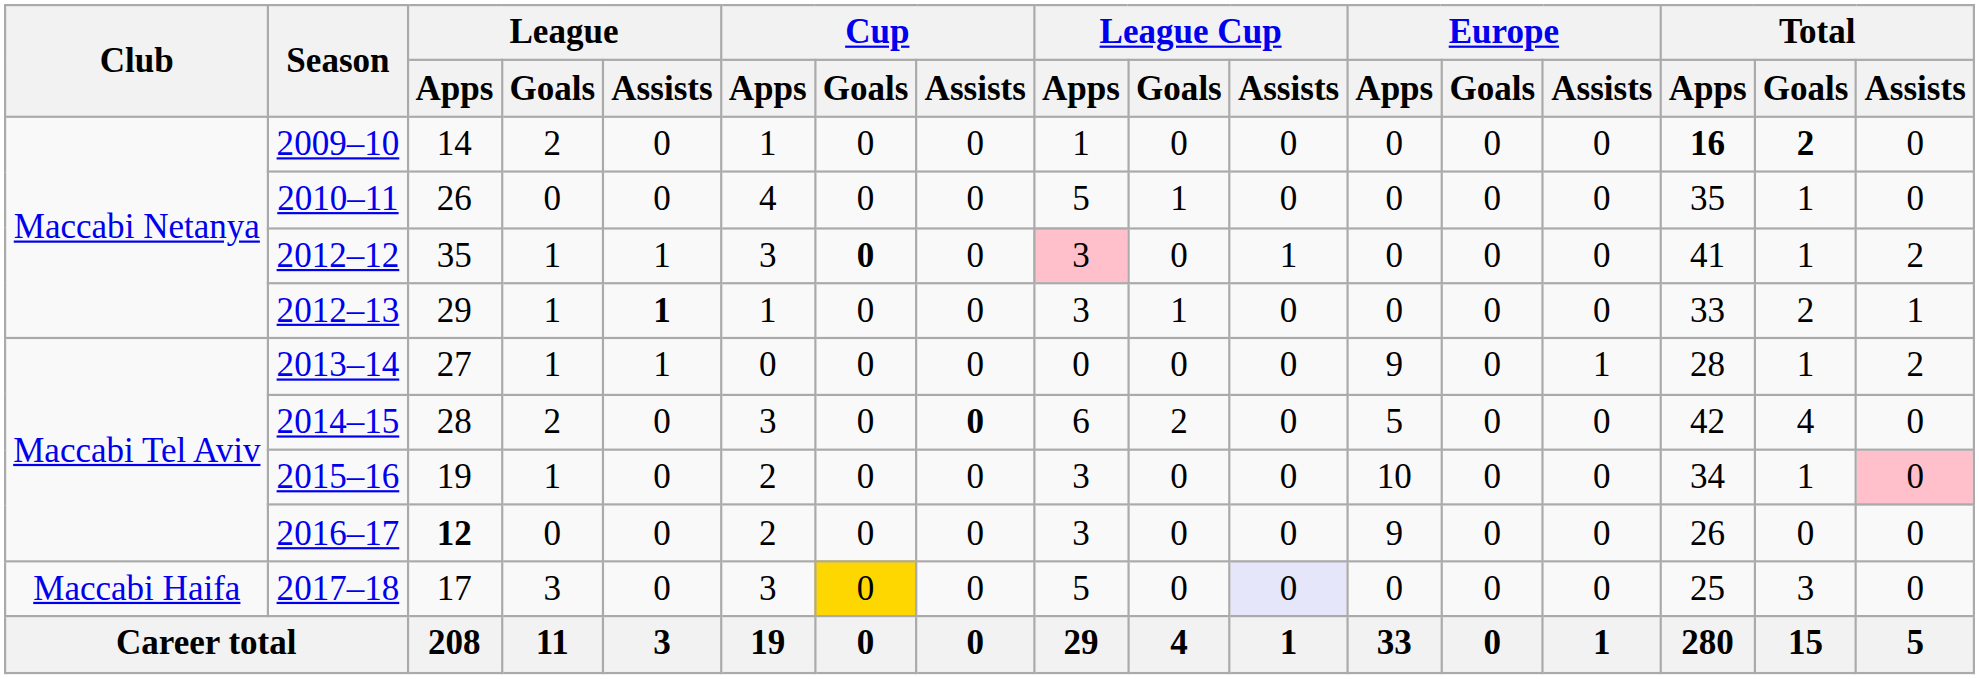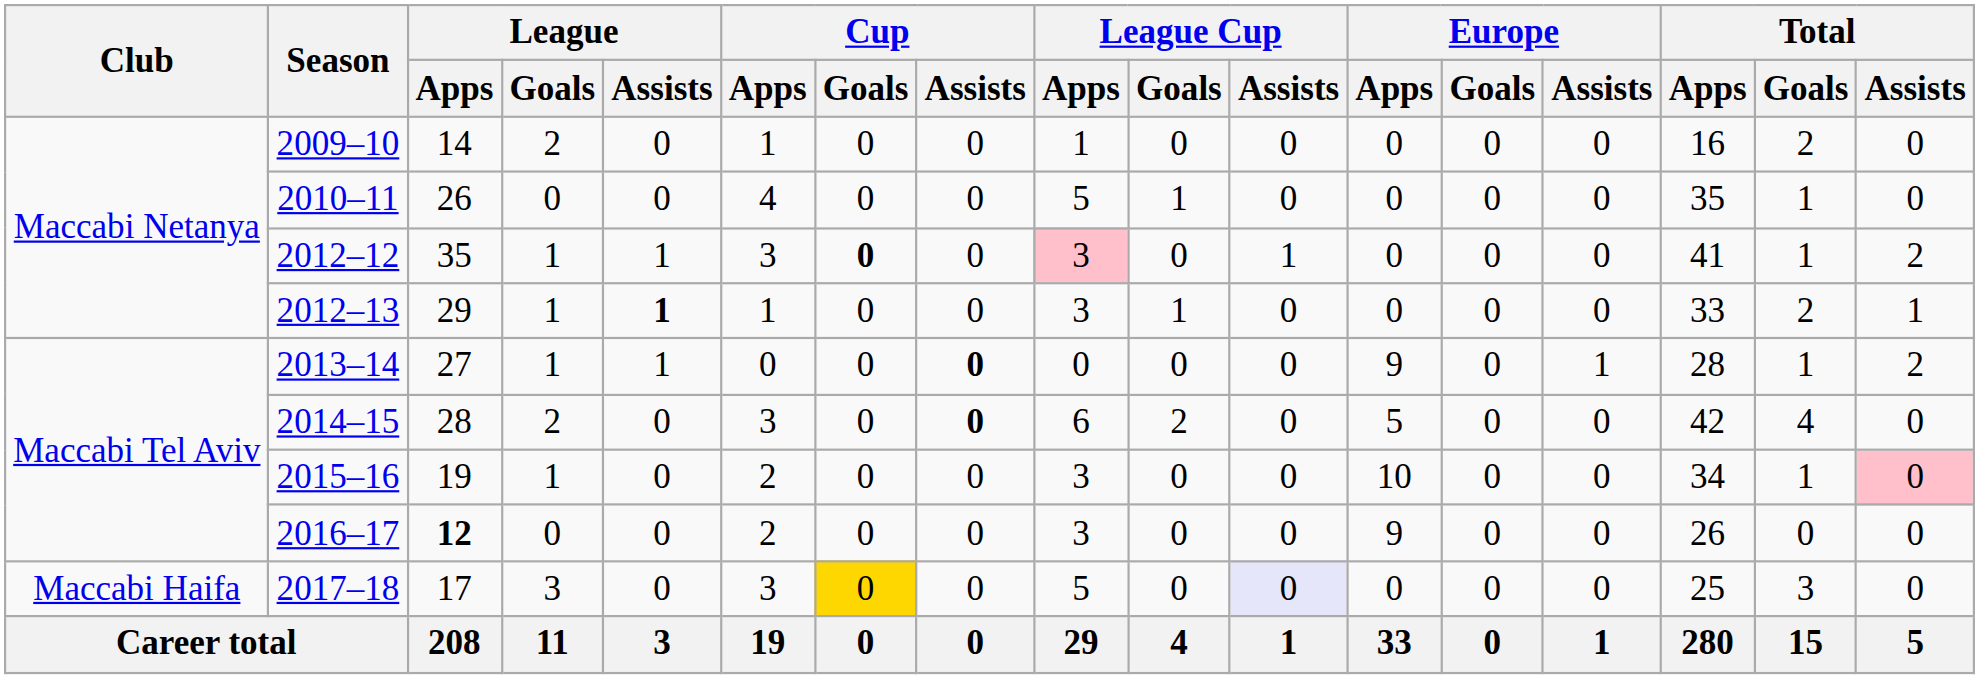(1708, 143) bold -> (1708, 143) normal
(1806, 143) bold -> (1806, 143) normal
(975, 365) normal -> (975, 365) bold
